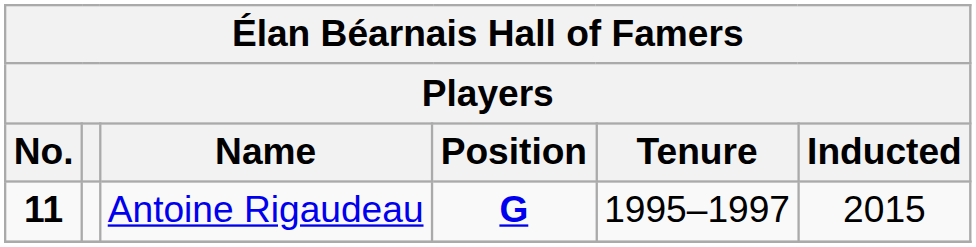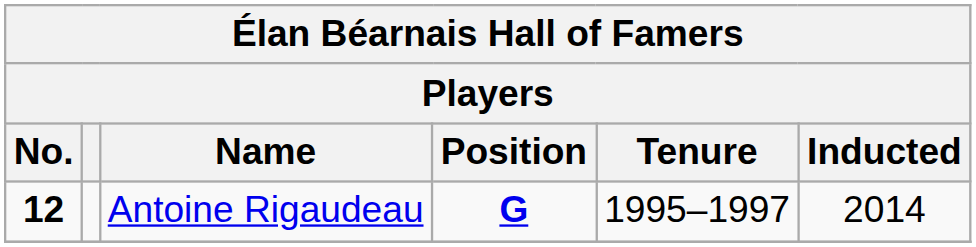(44, 210) 11 -> (44, 210) 12
(884, 210) 2015 -> (884, 210) 2014
